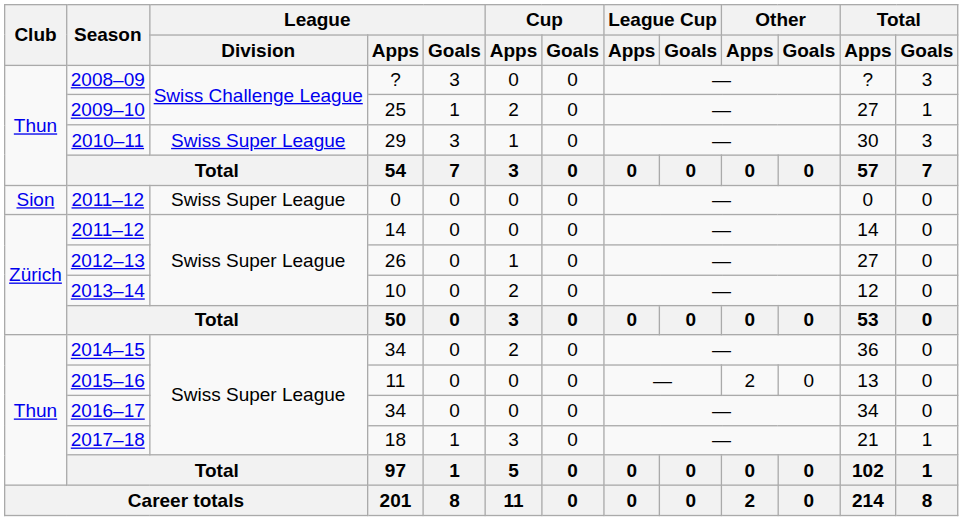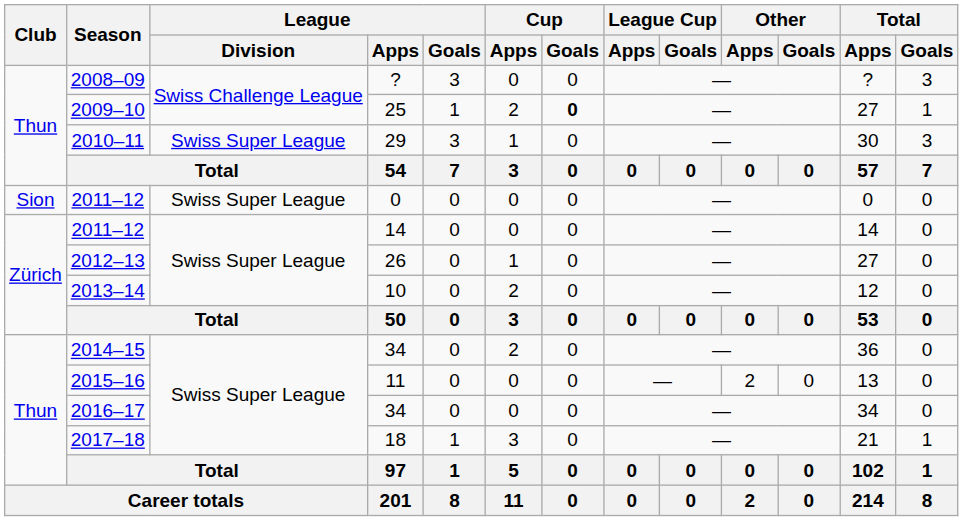(573, 110) normal -> (573, 110) bold
